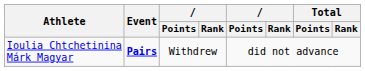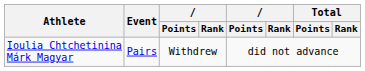(142, 51) bold -> (142, 51) normal
